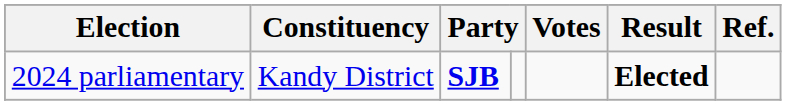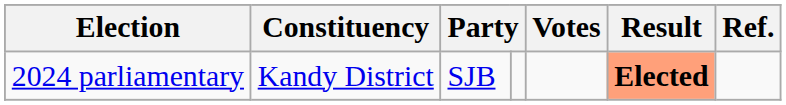(473, 75) bold -> (471, 75) normal
(661, 75) no background -> (661, 75) lightsalmon background
